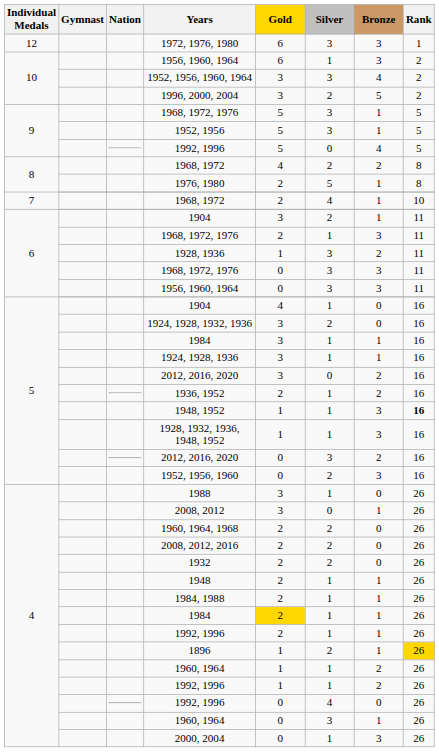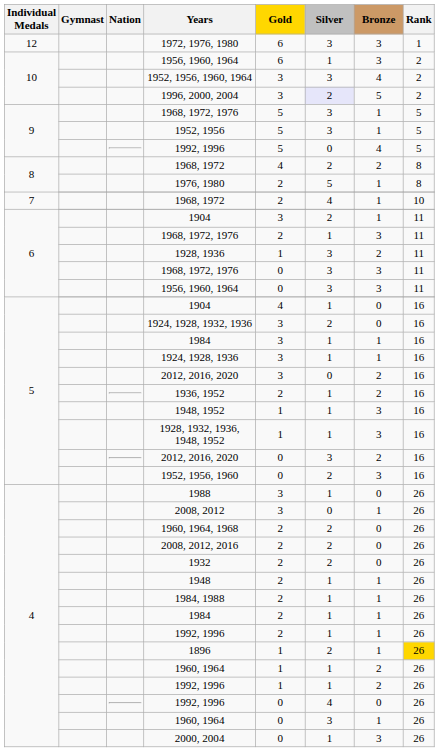(329, 95) no background -> (329, 95) lavender background
(419, 410) bold -> (419, 410) normal
(280, 615) gold background -> (280, 615) no background
